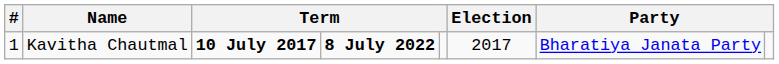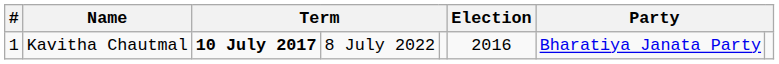(380, 46) bold -> (380, 46) normal
(491, 46) 2017 -> (491, 46) 2016
